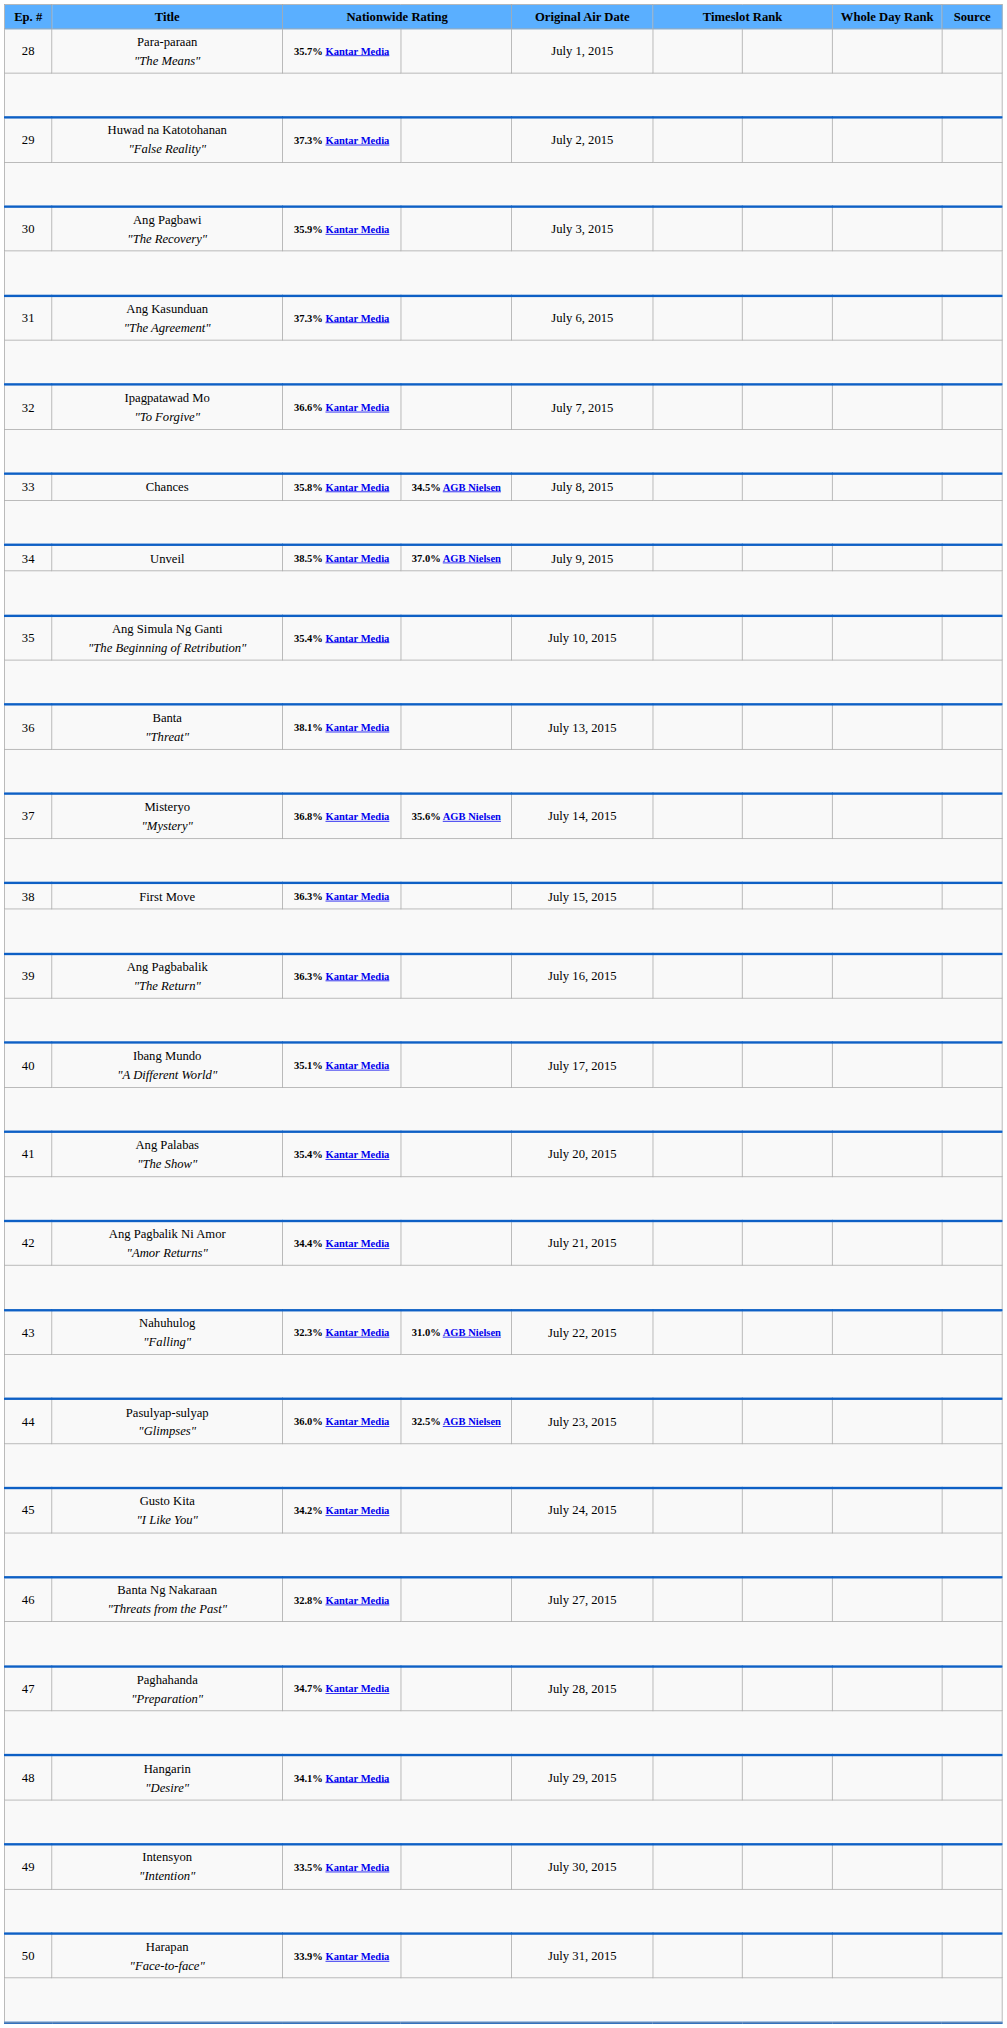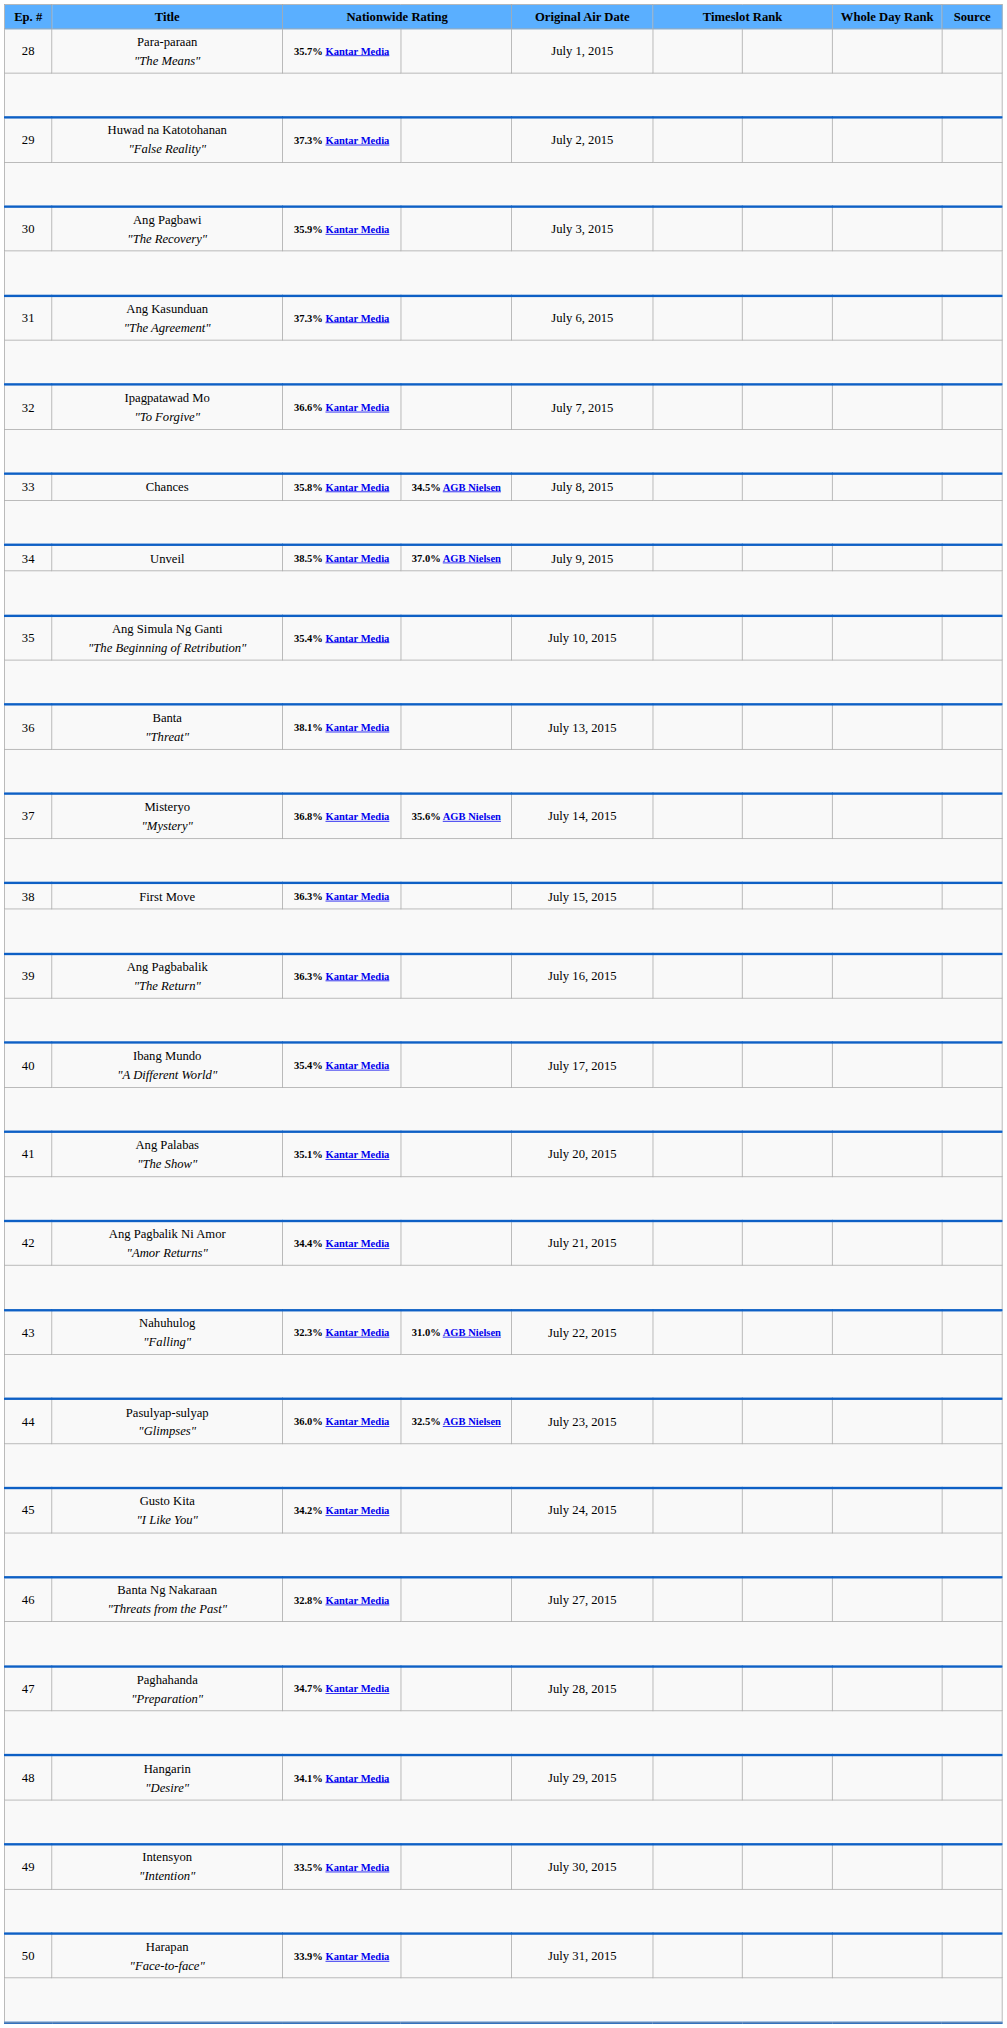(342, 1065) 35.1% Kantar Media -> (342, 1065) 35.4% Kantar Media
(342, 1154) 35.4% Kantar Media -> (342, 1154) 35.1% Kantar Media
